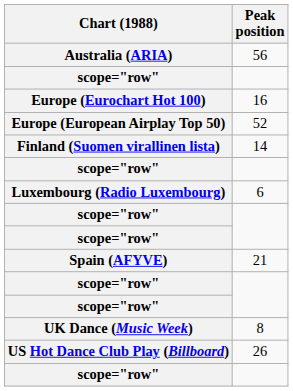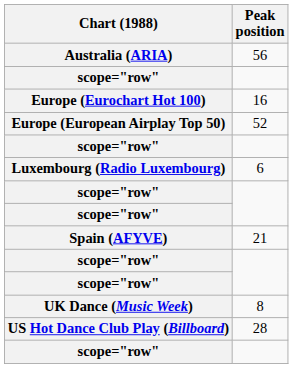- row: (118, 146)
(260, 351) 26 -> (260, 329) 28
